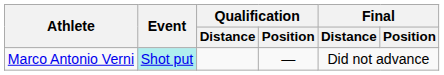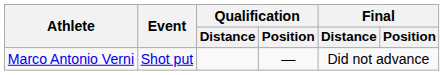(167, 59) paleturquoise background -> (167, 59) no background
